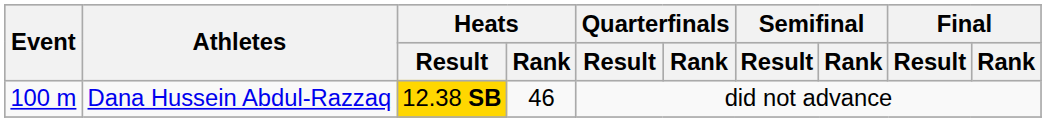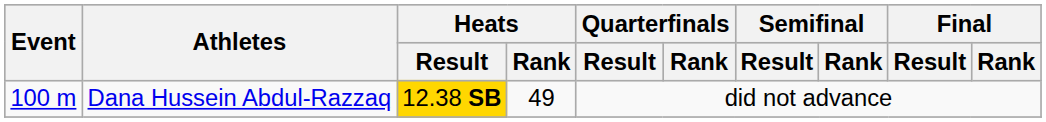(541, 99) 46 -> (541, 99) 49
